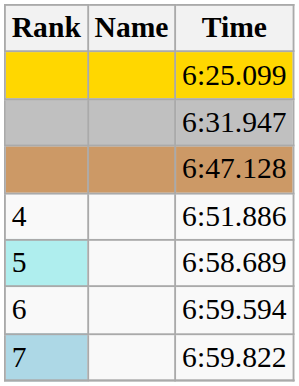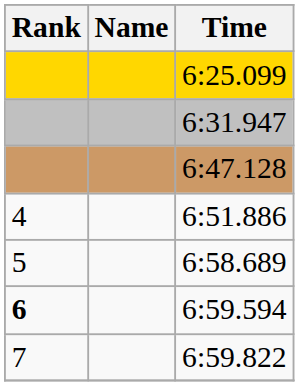(19, 262) paleturquoise background -> (19, 262) no background
(19, 309) normal -> (19, 309) bold
(19, 356) lightblue background -> (19, 356) no background
